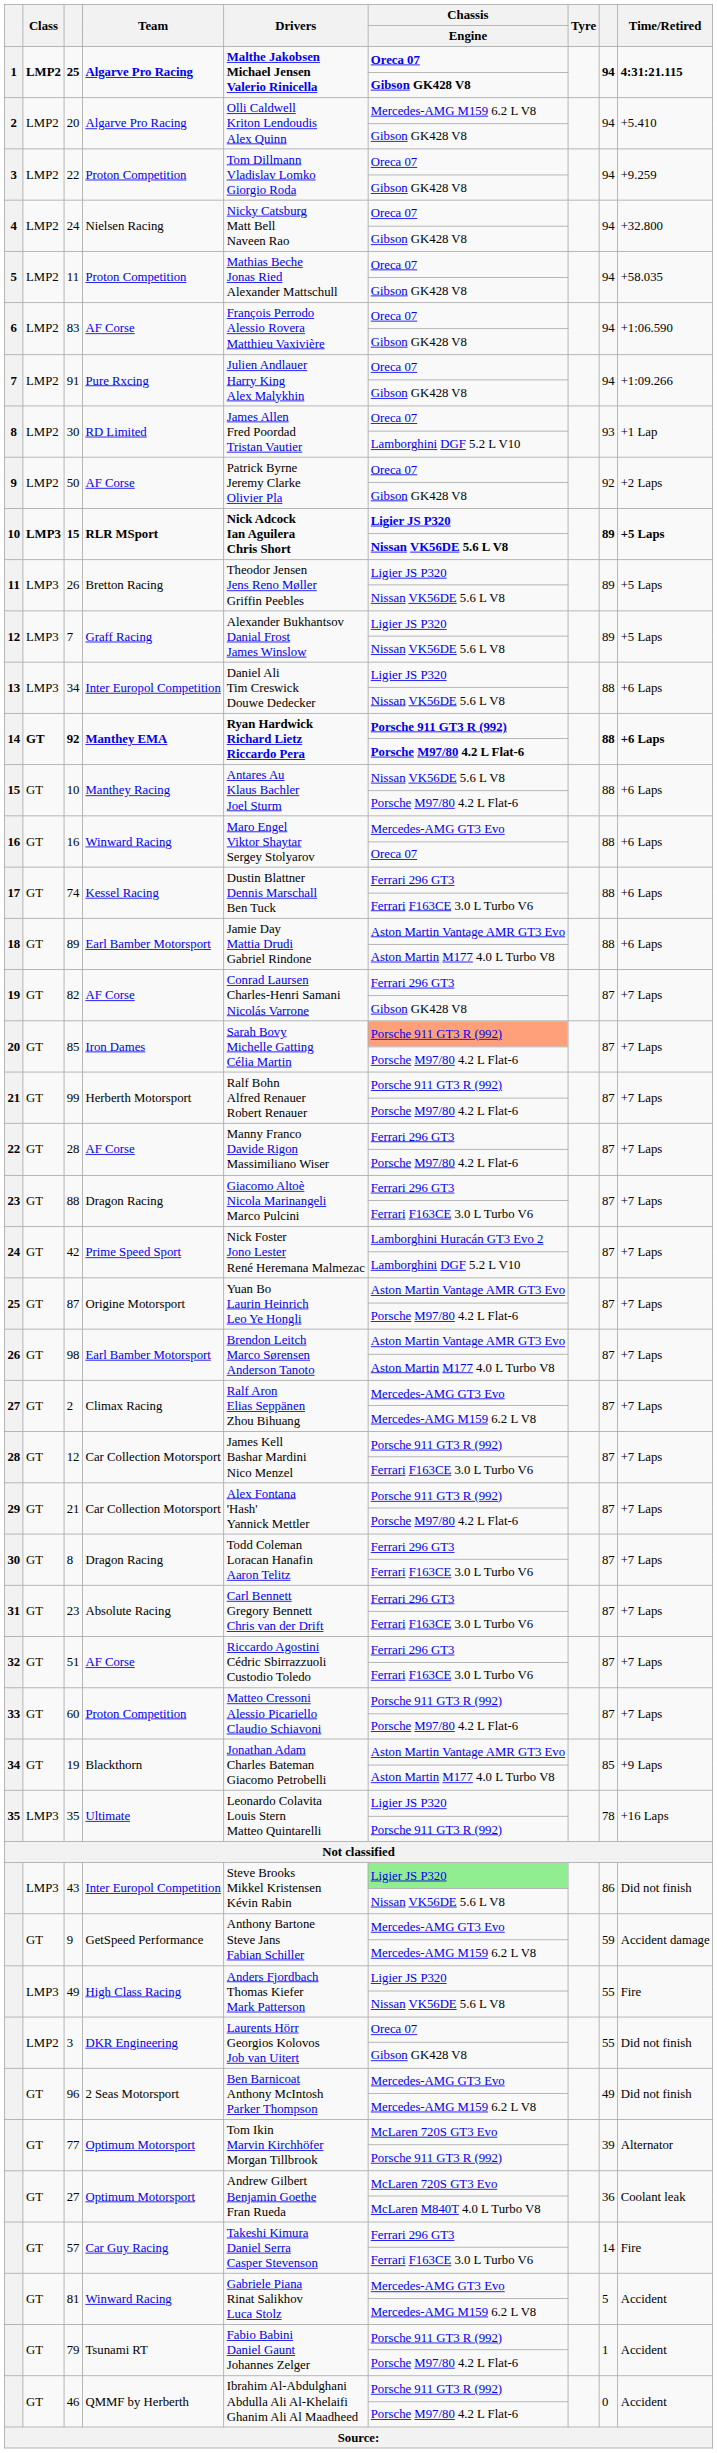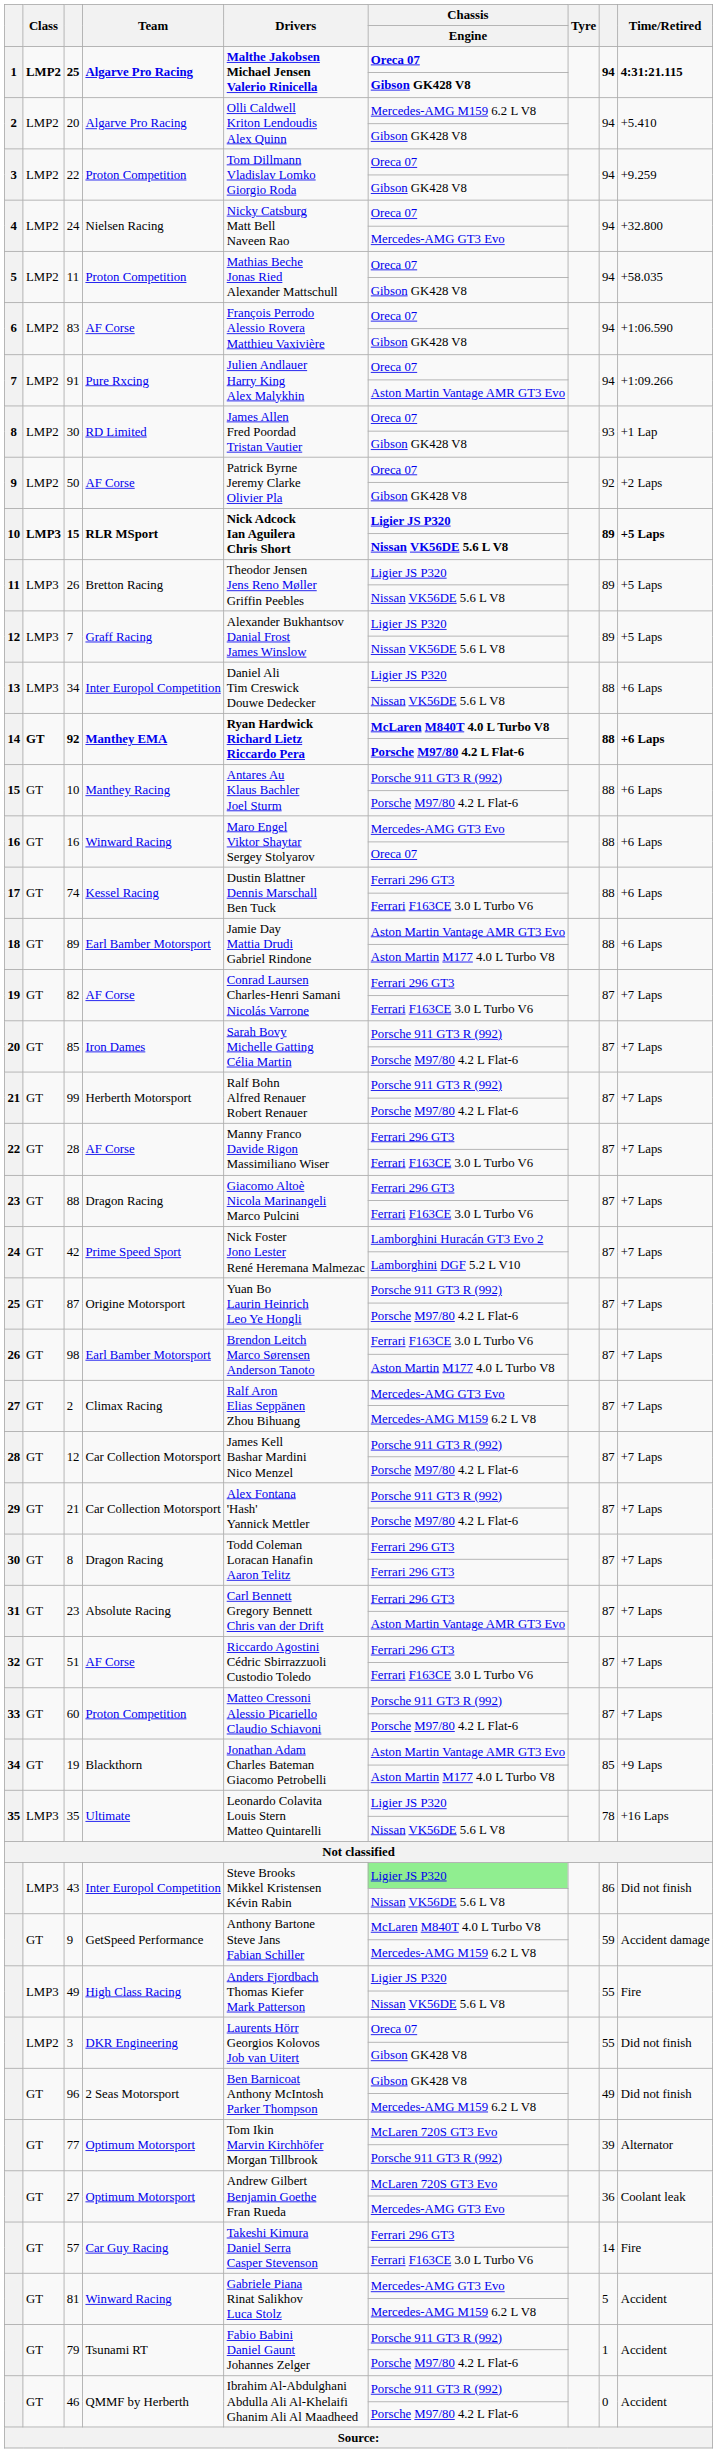(419, 239) Gibson GK428 V8 -> (438, 239) Mercedes-AMG GT3 Evo
(419, 393) Gibson GK428 V8 -> (468, 393) Aston Martin Vantage AMR GT3 Evo
(446, 444) Lamborghini DGF 5.2 L V10 -> (419, 444) Gibson GK428 V8
(439, 726) Porsche 911 GT3 R (992) -> (460, 726) McLaren M840T 4.0 L Turbo V8
(438, 777) Nissan VK56DE 5.6 L V8 -> (436, 777) Porsche 911 GT3 R (992)
(419, 1008) Gibson GK428 V8 -> (452, 1008) Ferrari F163CE 3.0 L Turbo V6
(436, 1034) lightsalmon background -> (436, 1034) no background
(444, 1162) Porsche M97/80 4.2 L Flat-6 -> (452, 1162) Ferrari F163CE 3.0 L Turbo V6
(468, 1290) Aston Martin Vantage AMR GT3 Evo -> (436, 1290) Porsche 911 GT3 R (992)
(468, 1341) Aston Martin Vantage AMR GT3 Evo -> (452, 1341) Ferrari F163CE 3.0 L Turbo V6
(452, 1470) Ferrari F163CE 3.0 L Turbo V6 -> (444, 1470) Porsche M97/80 4.2 L Flat-6
(452, 1572) Ferrari F163CE 3.0 L Turbo V6 -> (413, 1572) Ferrari 296 GT3
(452, 1624) Ferrari F163CE 3.0 L Turbo V6 -> (468, 1624) Aston Martin Vantage AMR GT3 Evo
(436, 1829) Porsche 911 GT3 R (992) -> (438, 1829) Nissan VK56DE 5.6 L V8
(438, 1927) Mercedes-AMG GT3 Evo -> (456, 1927) McLaren M840T 4.0 L Turbo V8
(438, 2081) Mercedes-AMG GT3 Evo -> (419, 2081) Gibson GK428 V8
(456, 2209) McLaren M840T 4.0 L Turbo V8 -> (438, 2209) Mercedes-AMG GT3 Evo
